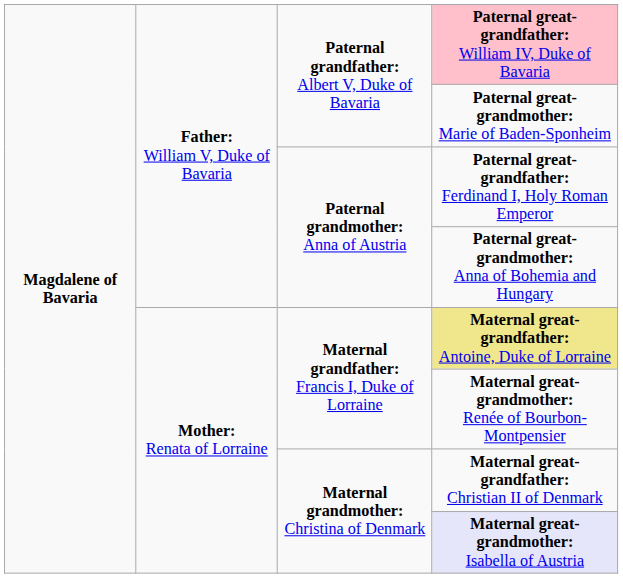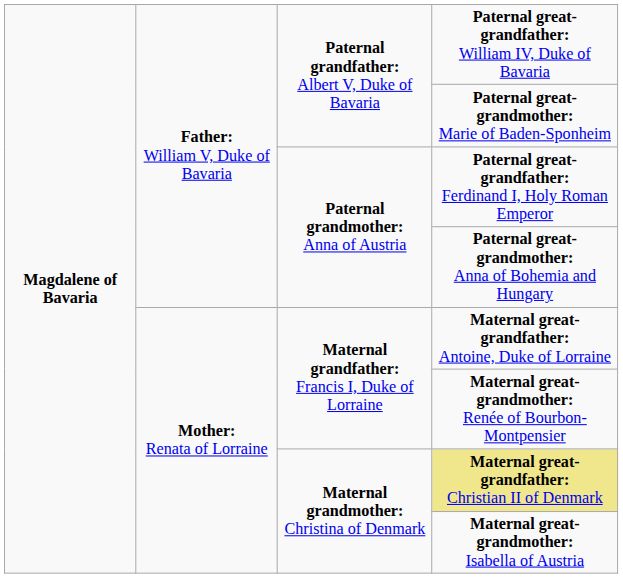(525, 44) pink background -> (525, 44) no background
(525, 337) khaki background -> (525, 337) no background
(525, 480) no background -> (525, 480) khaki background
(525, 542) lavender background -> (525, 542) no background
